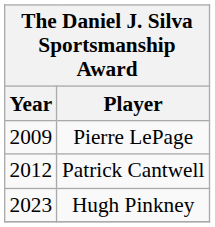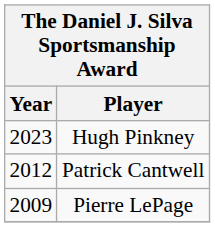rows swapped: (133, 137) <-> (133, 204)
